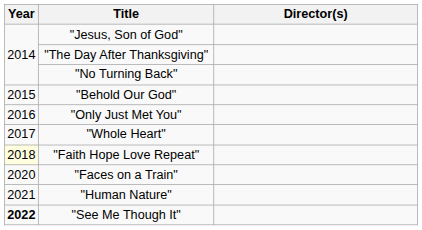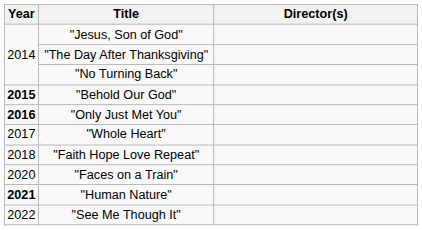(21, 94) normal -> (21, 94) bold
(21, 114) normal -> (21, 114) bold
(21, 154) lightyellow background -> (21, 154) no background
(21, 194) normal -> (21, 194) bold
(21, 214) bold -> (21, 214) normal
